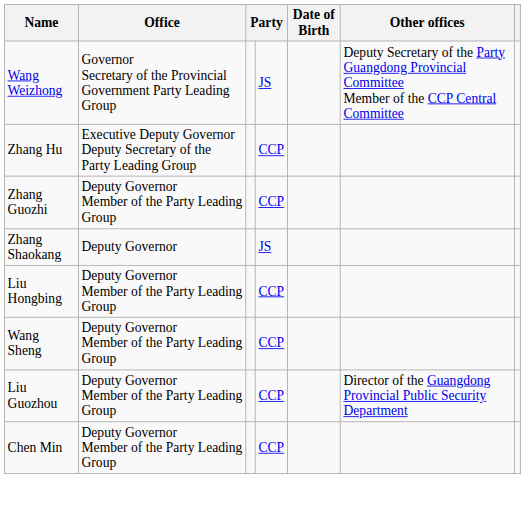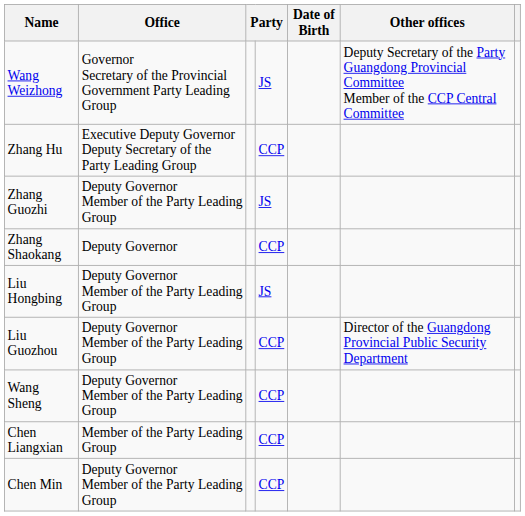(271, 202) CCP -> (265, 202) JS
(265, 246) JS -> (271, 246) CCP
(271, 291) CCP -> (265, 291) JS
rows swapped: (32, 395) <-> (25, 343)
+ row: (35, 440)
